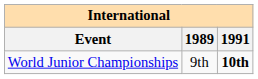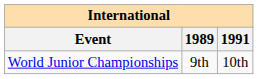(235, 62) bold -> (235, 62) normal
